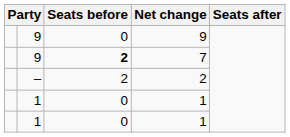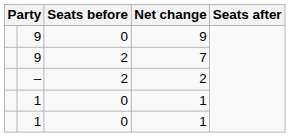(124, 57) bold -> (124, 57) normal
